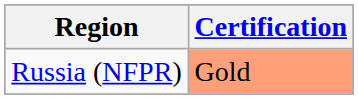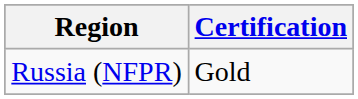(223, 71) lightsalmon background -> (223, 71) no background
